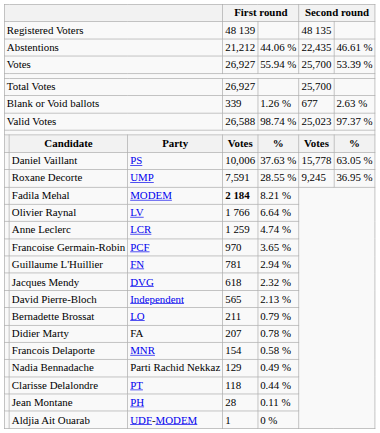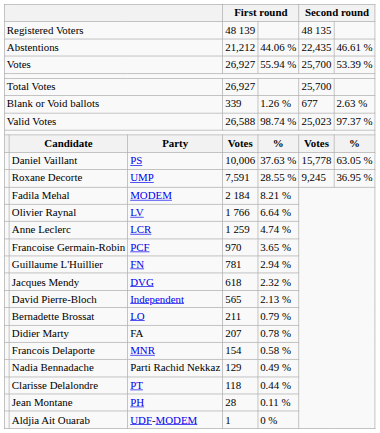(237, 195) bold -> (237, 195) normal
